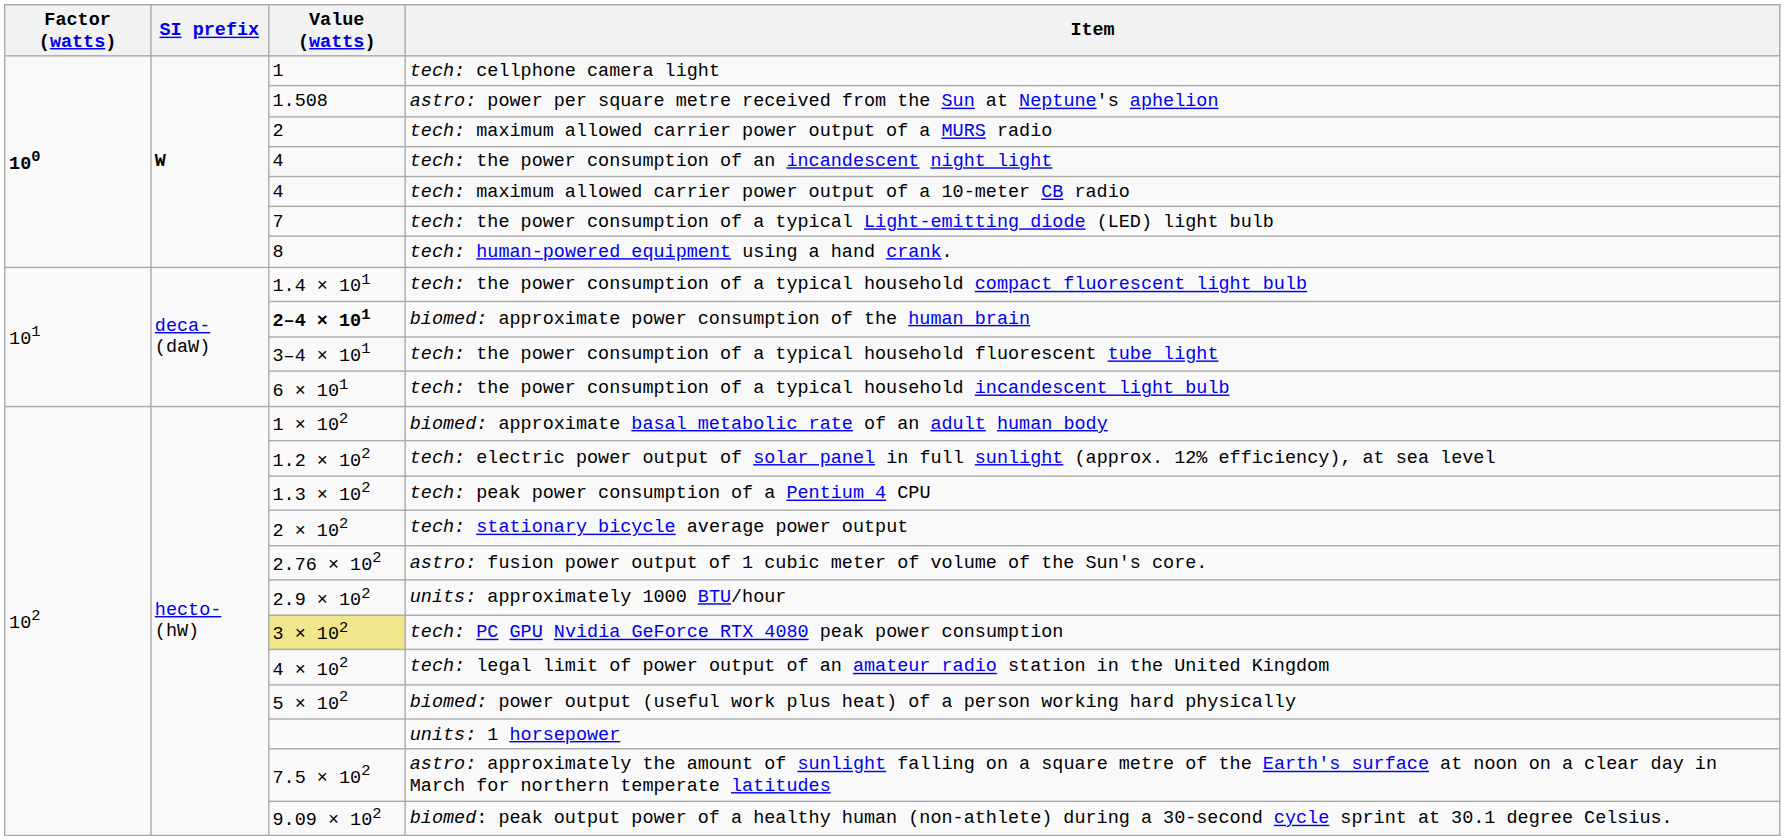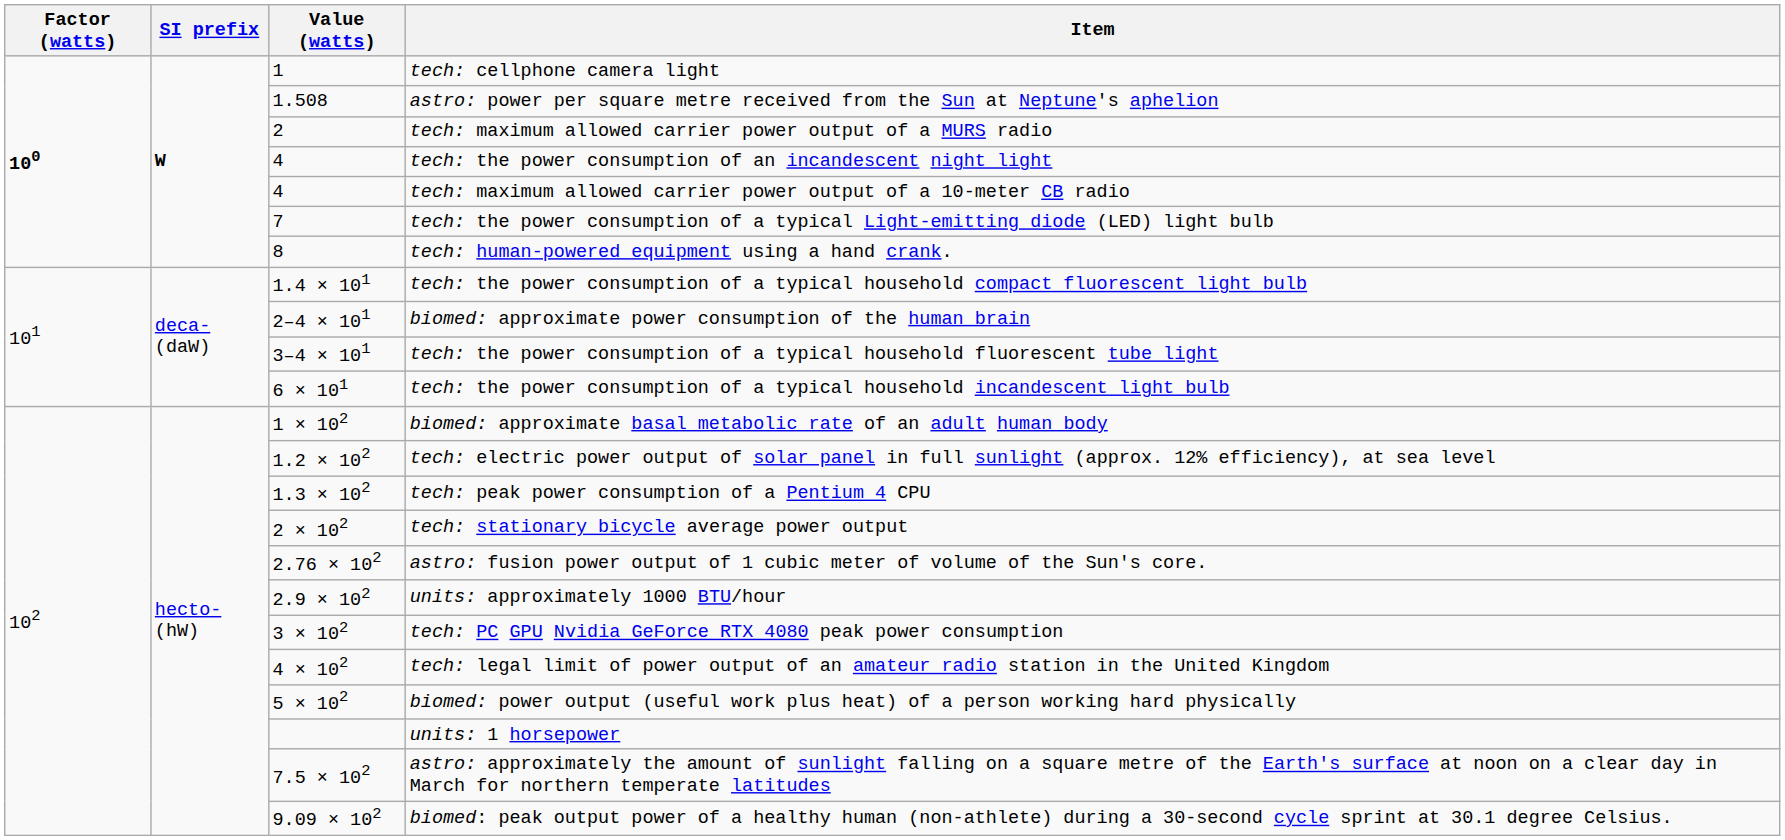(321, 319) bold -> (321, 319) normal
(310, 632) khaki background -> (310, 632) no background
